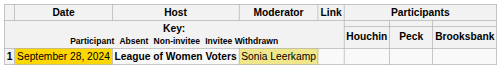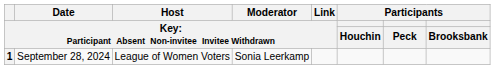(63, 56) gold background -> (63, 56) no background
(176, 56) bold -> (172, 56) normal
(279, 56) khaki background -> (272, 56) no background
